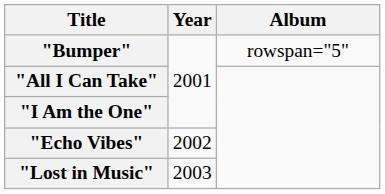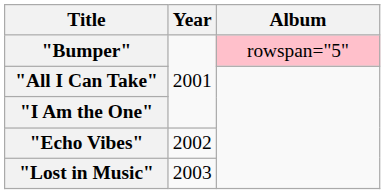(298, 50) no background -> (298, 50) pink background
